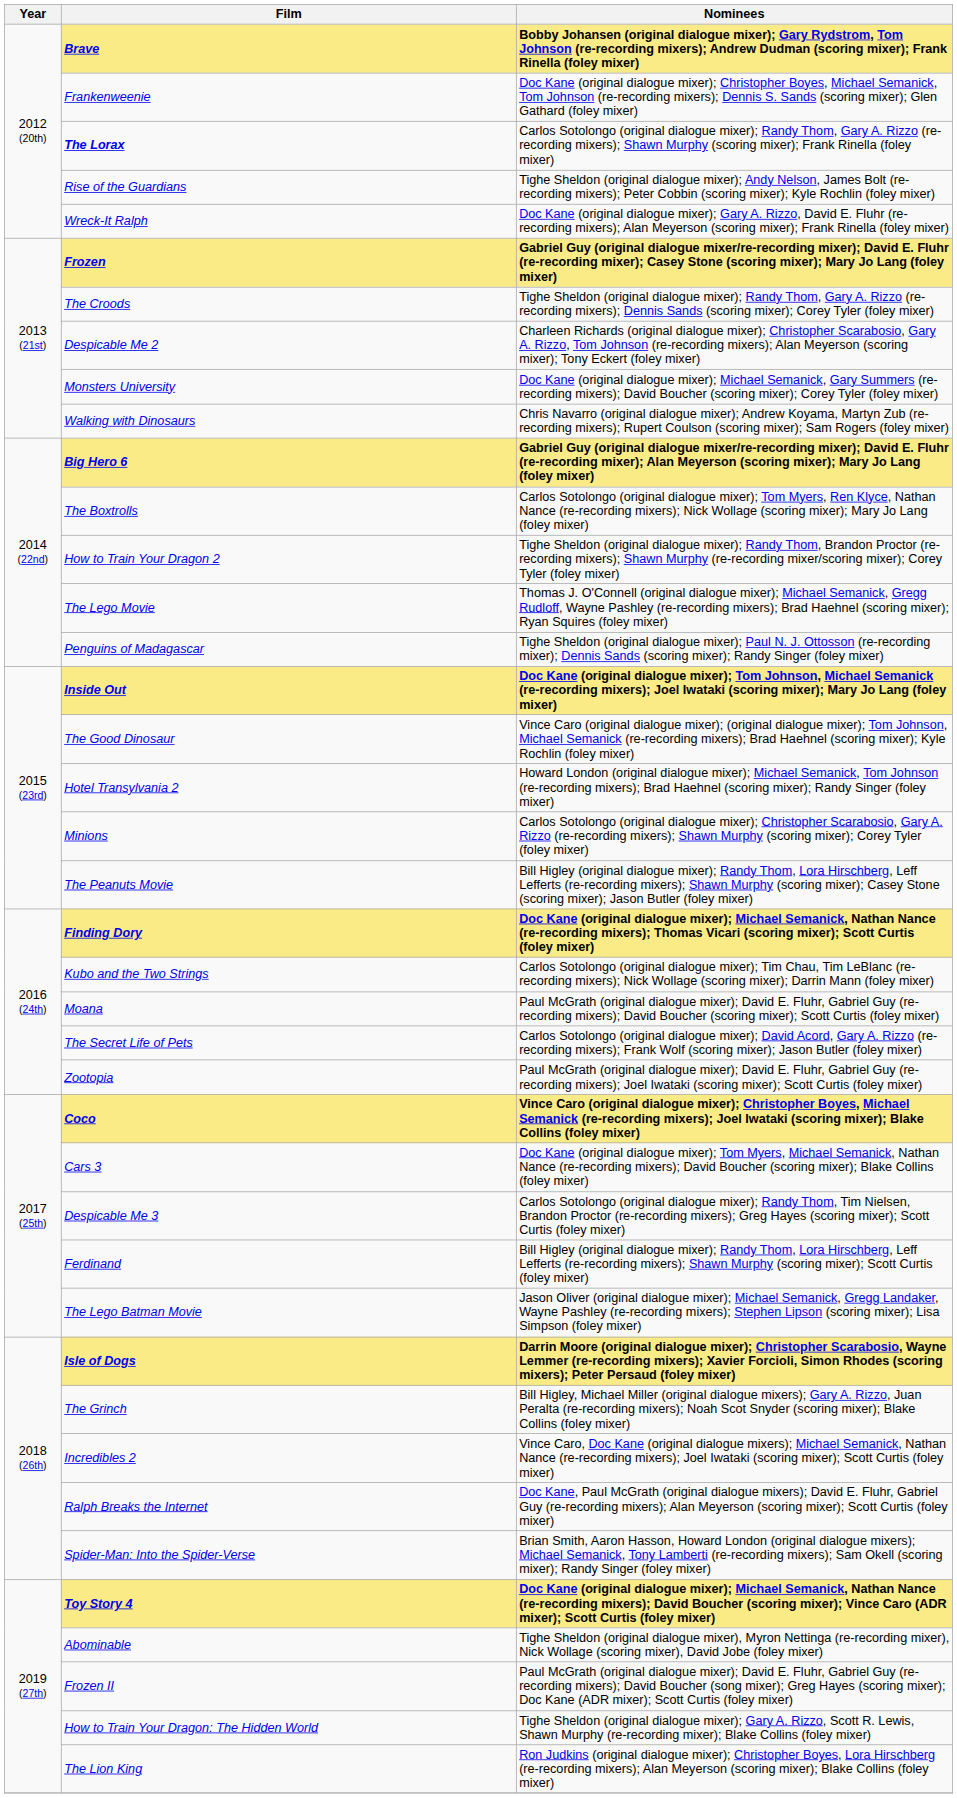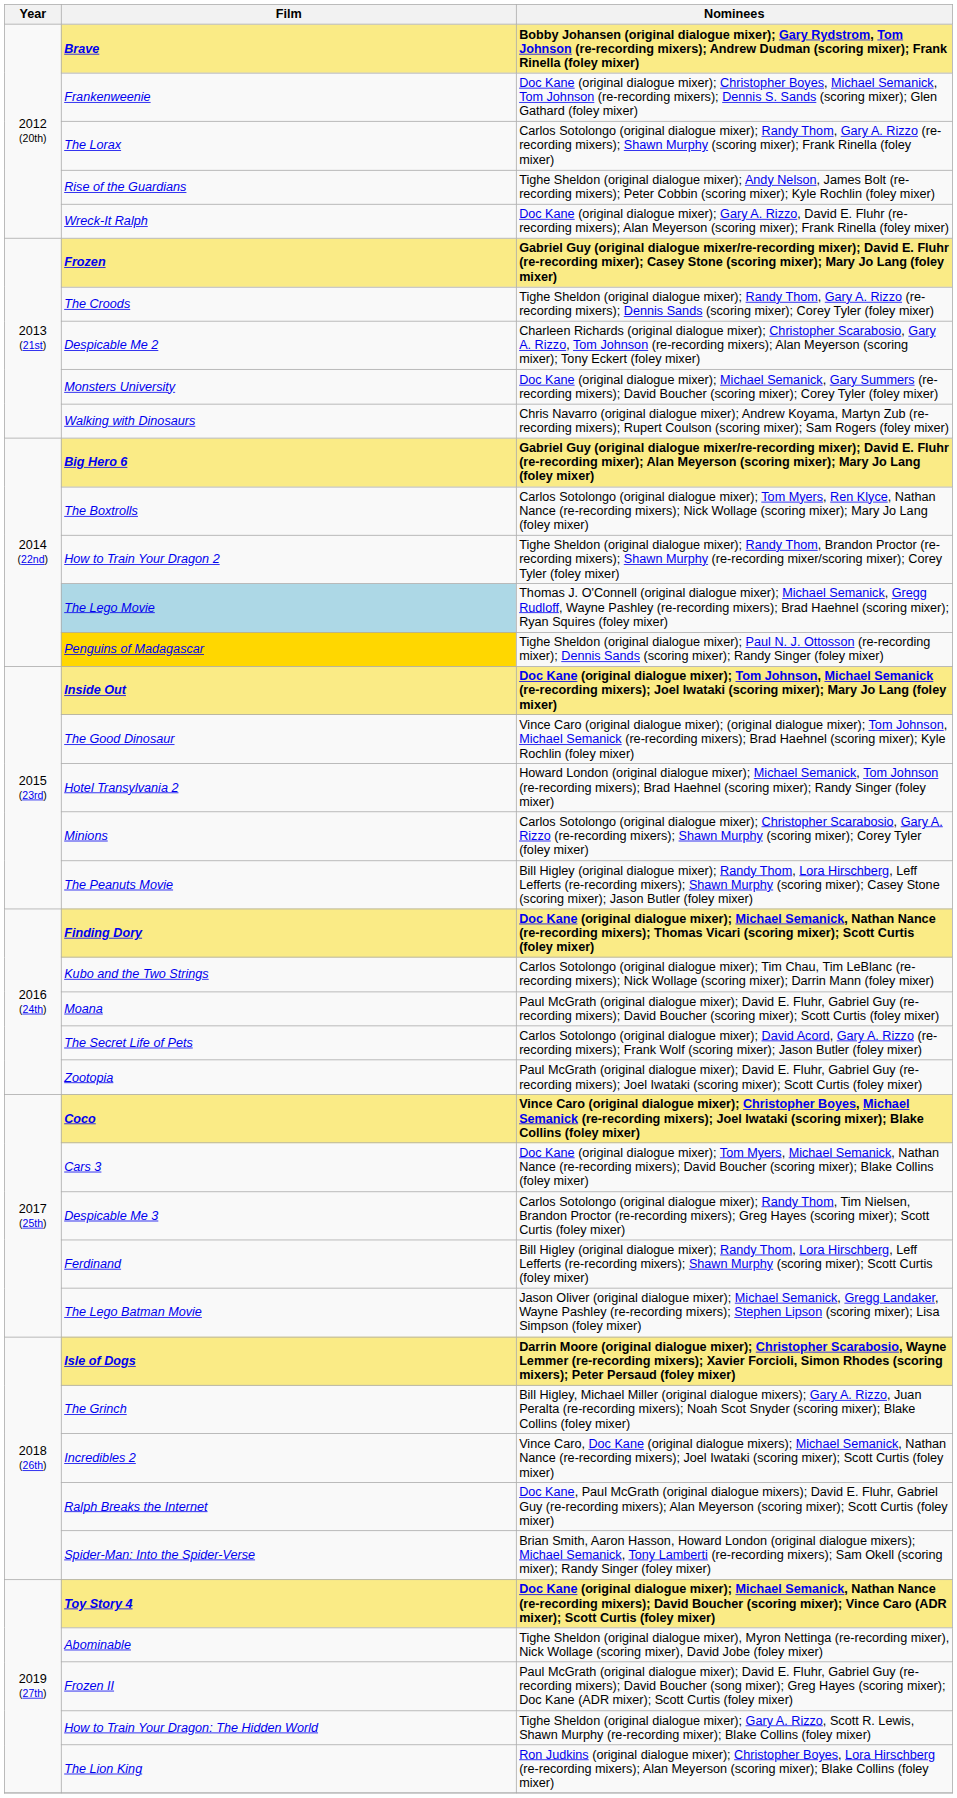(94, 145) bold -> (93, 145) normal
(109, 608) no background -> (109, 608) lightblue background
(134, 649) no background -> (134, 649) gold background
